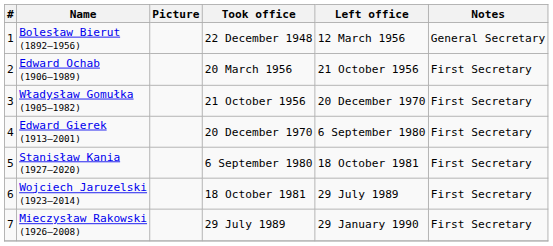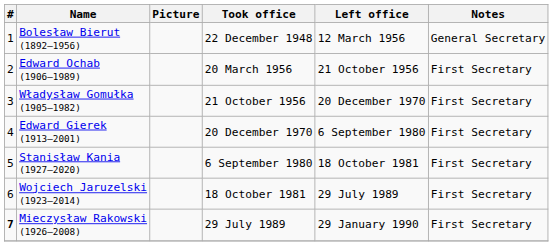(10, 225) normal -> (10, 225) bold
